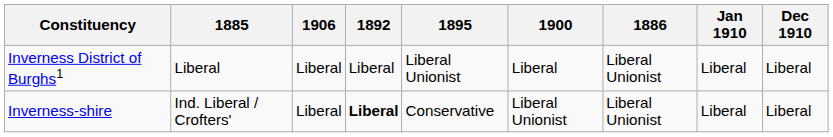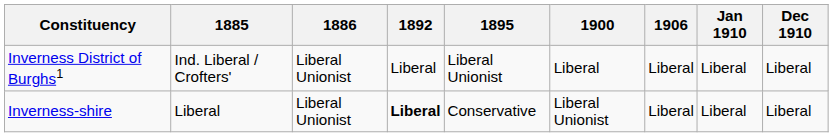columns swapped: (650, 25) <-> (319, 25)
(197, 68) Liberal -> (216, 68) Ind. Liberal / Crofters'
(216, 111) Ind. Liberal / Crofters' -> (197, 111) Liberal
